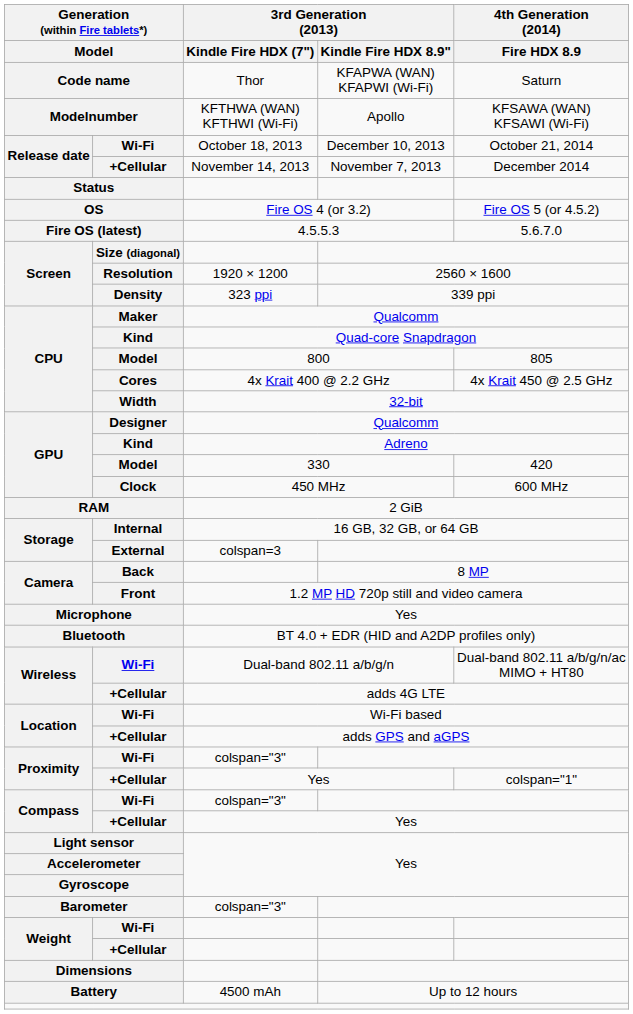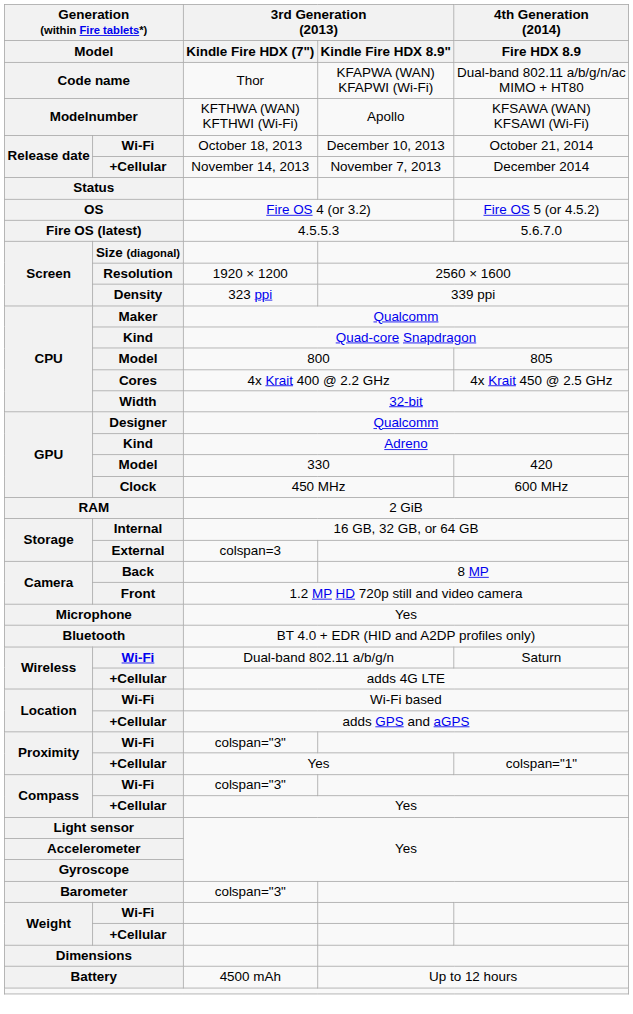(541, 80) Saturn -> (541, 80) Dual-band 802.11 a/b/g/n/ac MIMO + HT80
(541, 664) Dual-band 802.11 a/b/g/n/ac MIMO + HT80 -> (541, 657) Saturn
